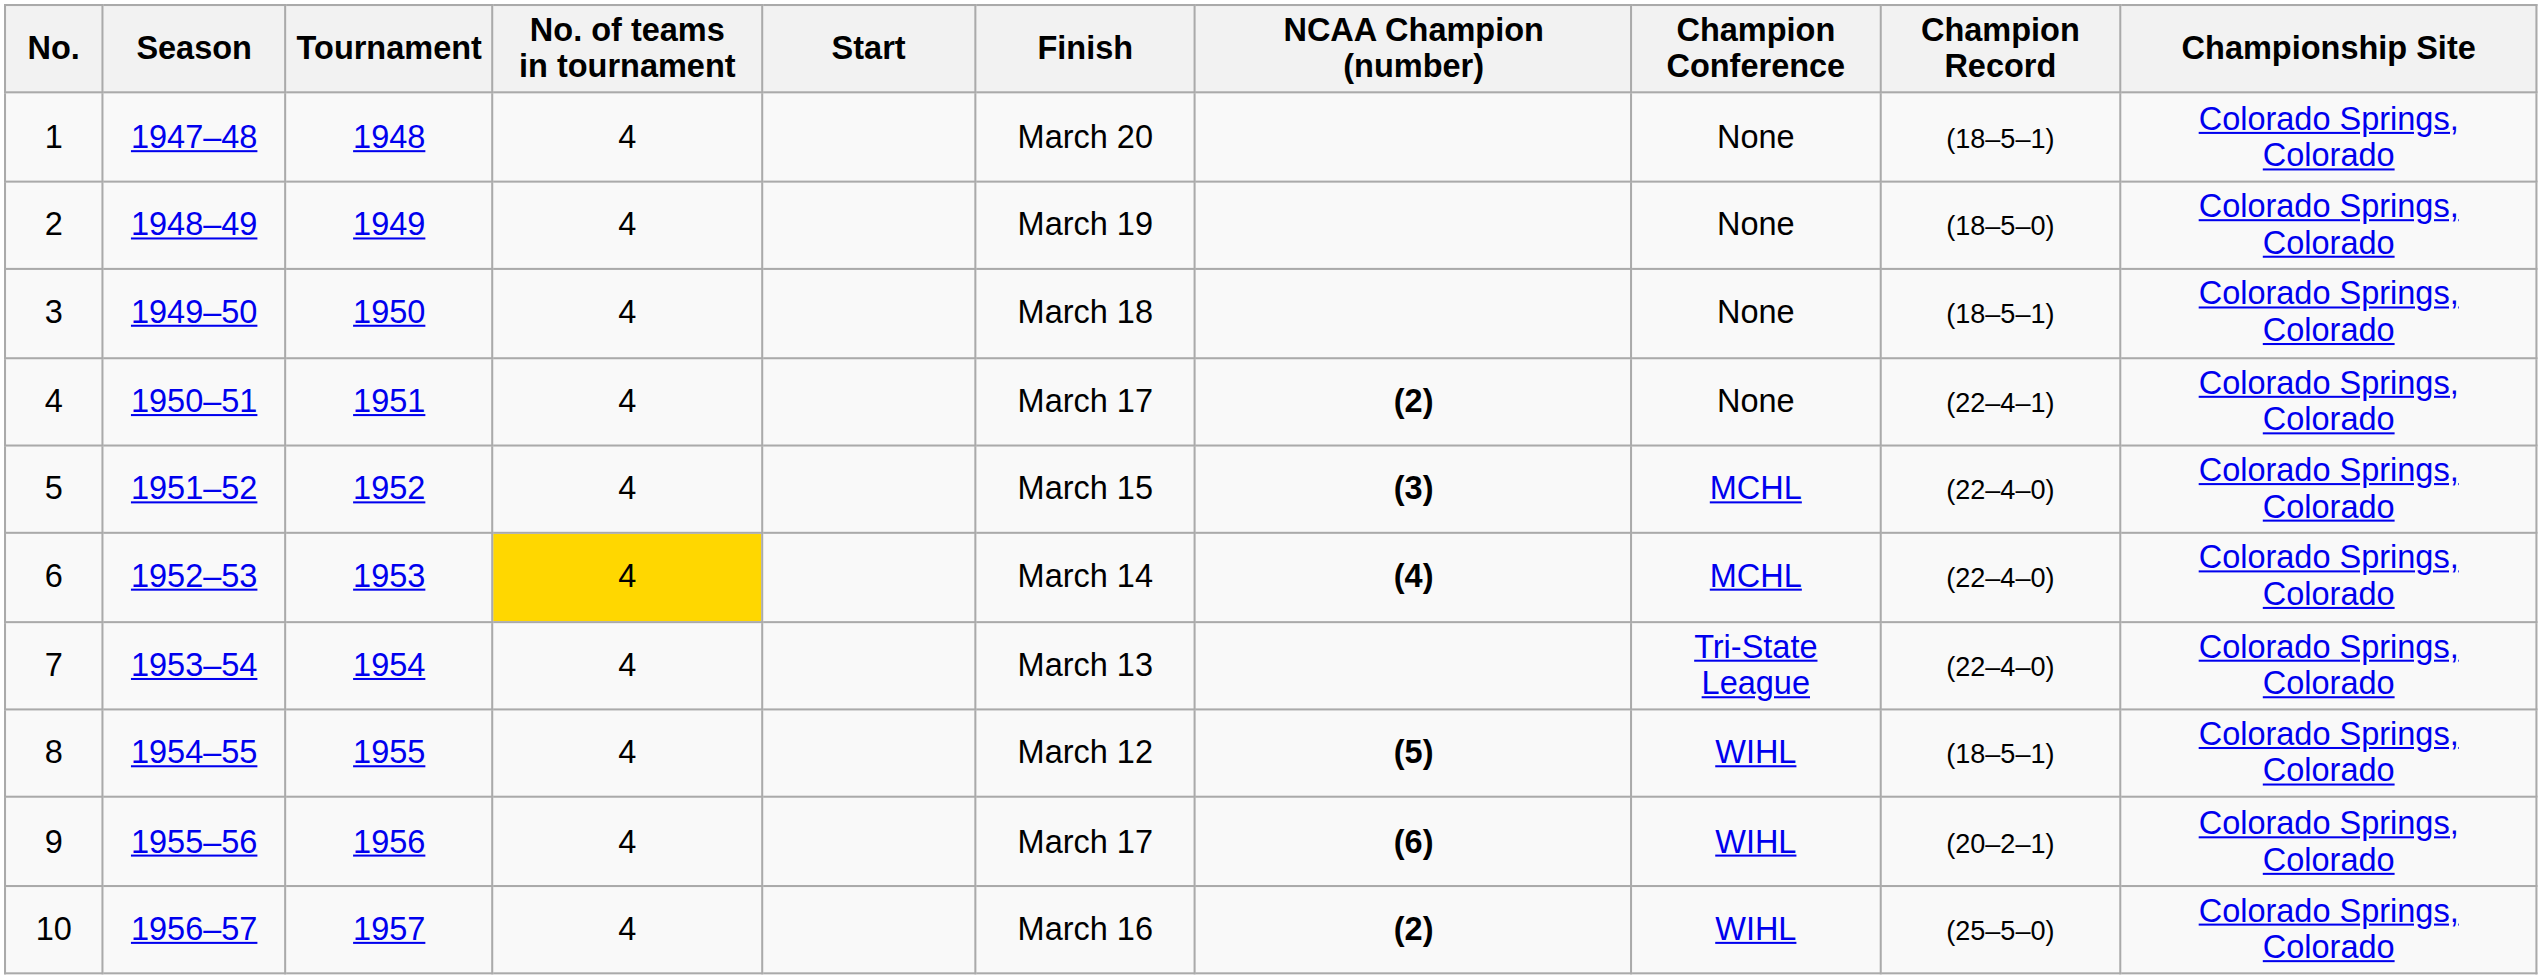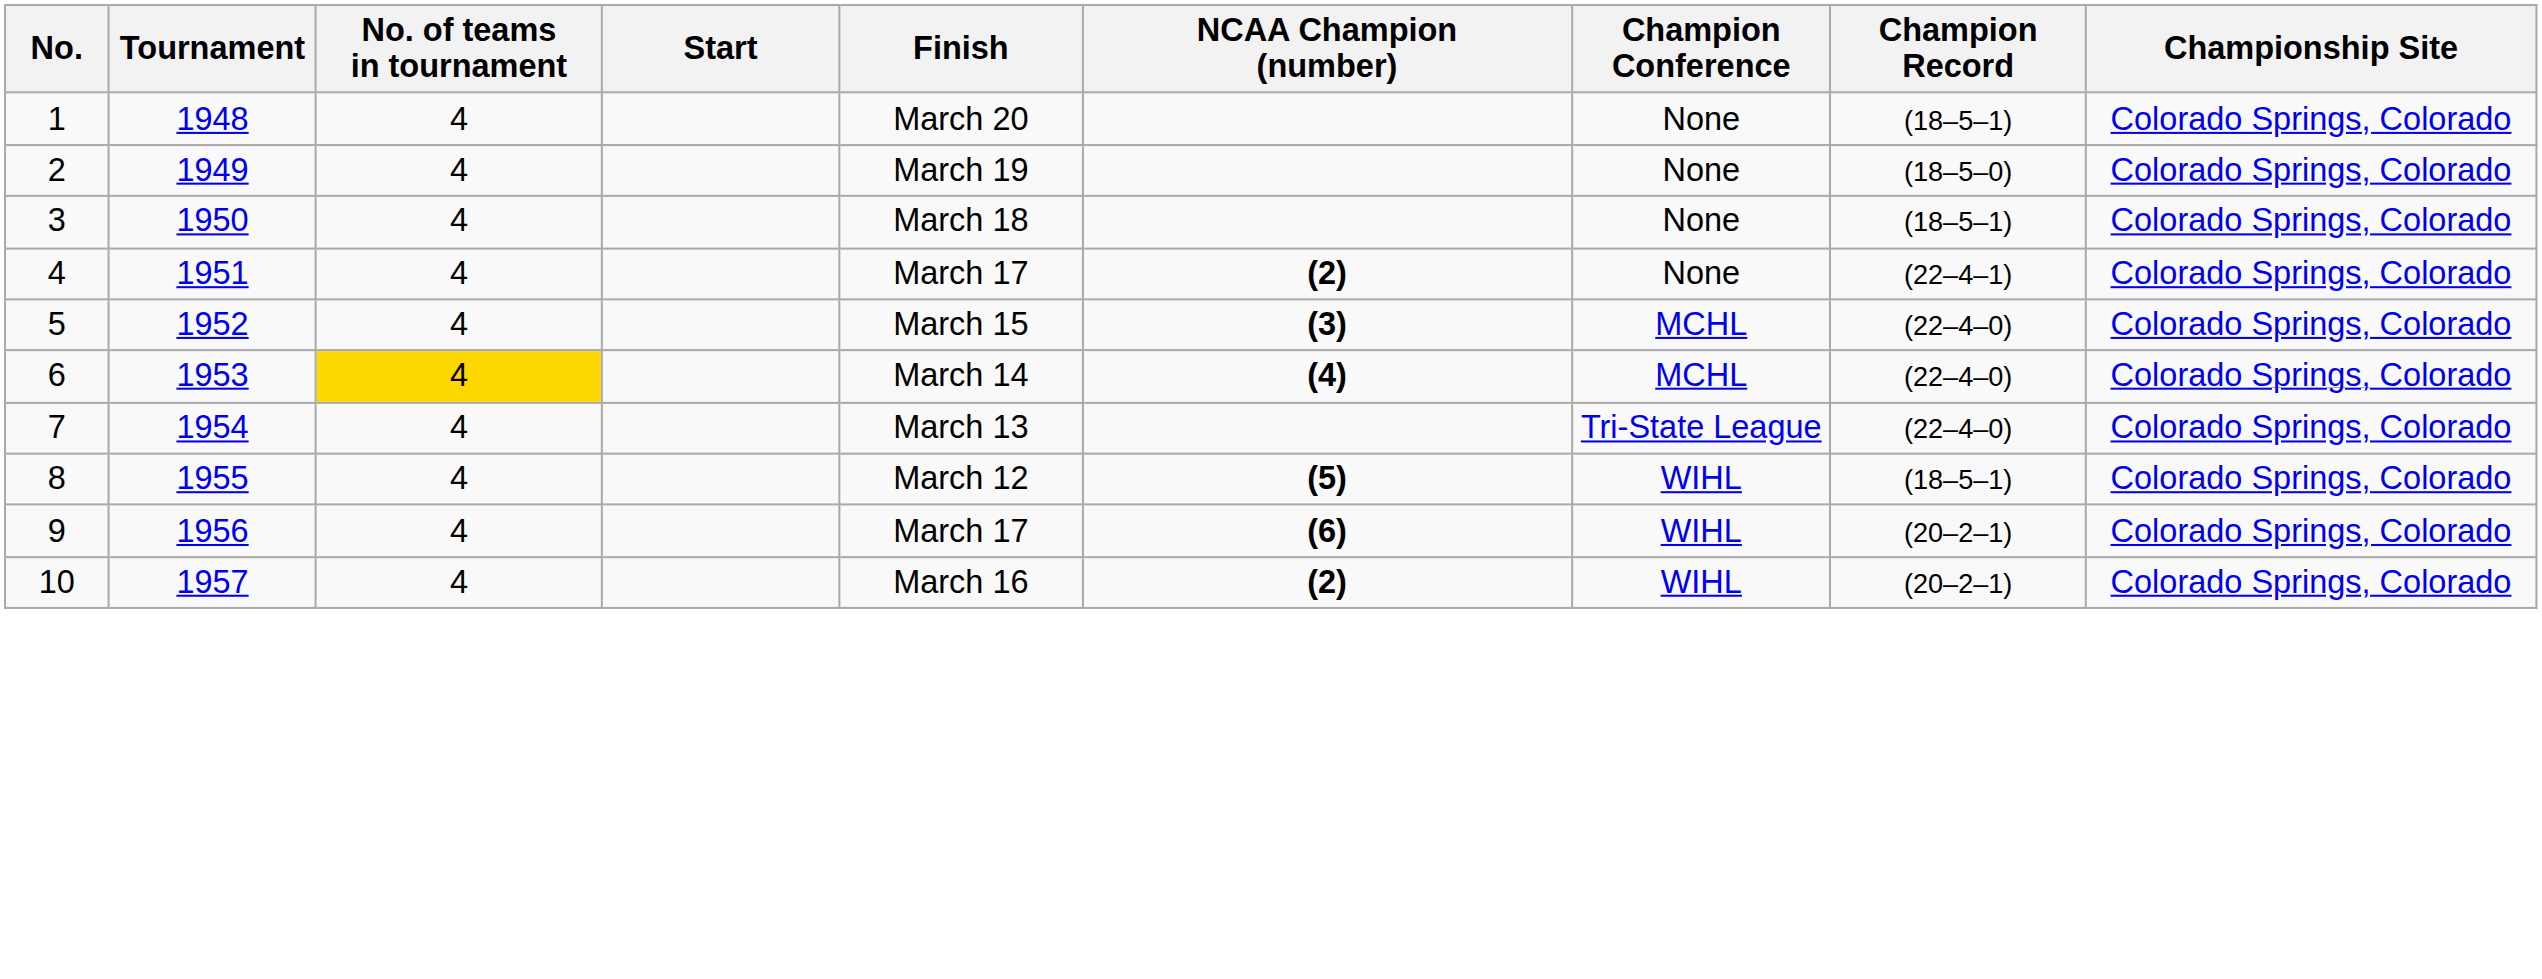- column: (194, 48)
(2000, 931) (25–5–0) -> (1958, 583) (20–2–1)
